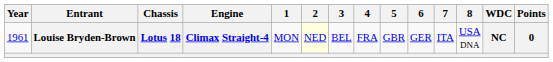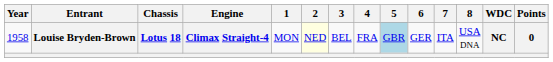(18, 37) 1961 -> (18, 37) 1958
(394, 37) no background -> (394, 37) lightblue background
